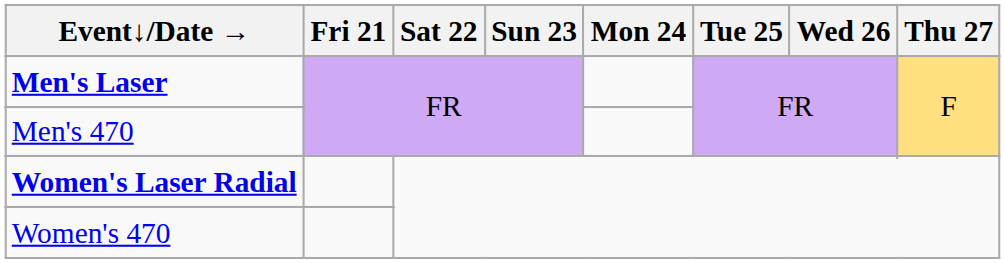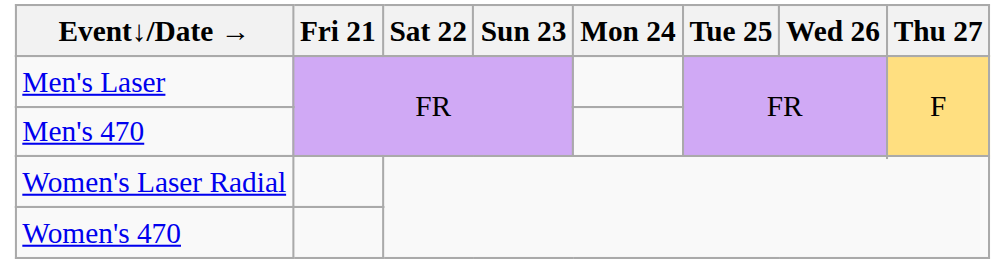(90, 81) bold -> (94, 81) normal
(154, 182) bold -> (154, 182) normal
